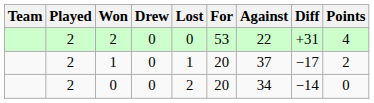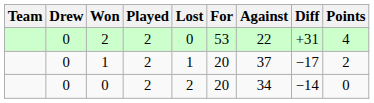columns swapped: (71, 16) <-> (152, 16)
